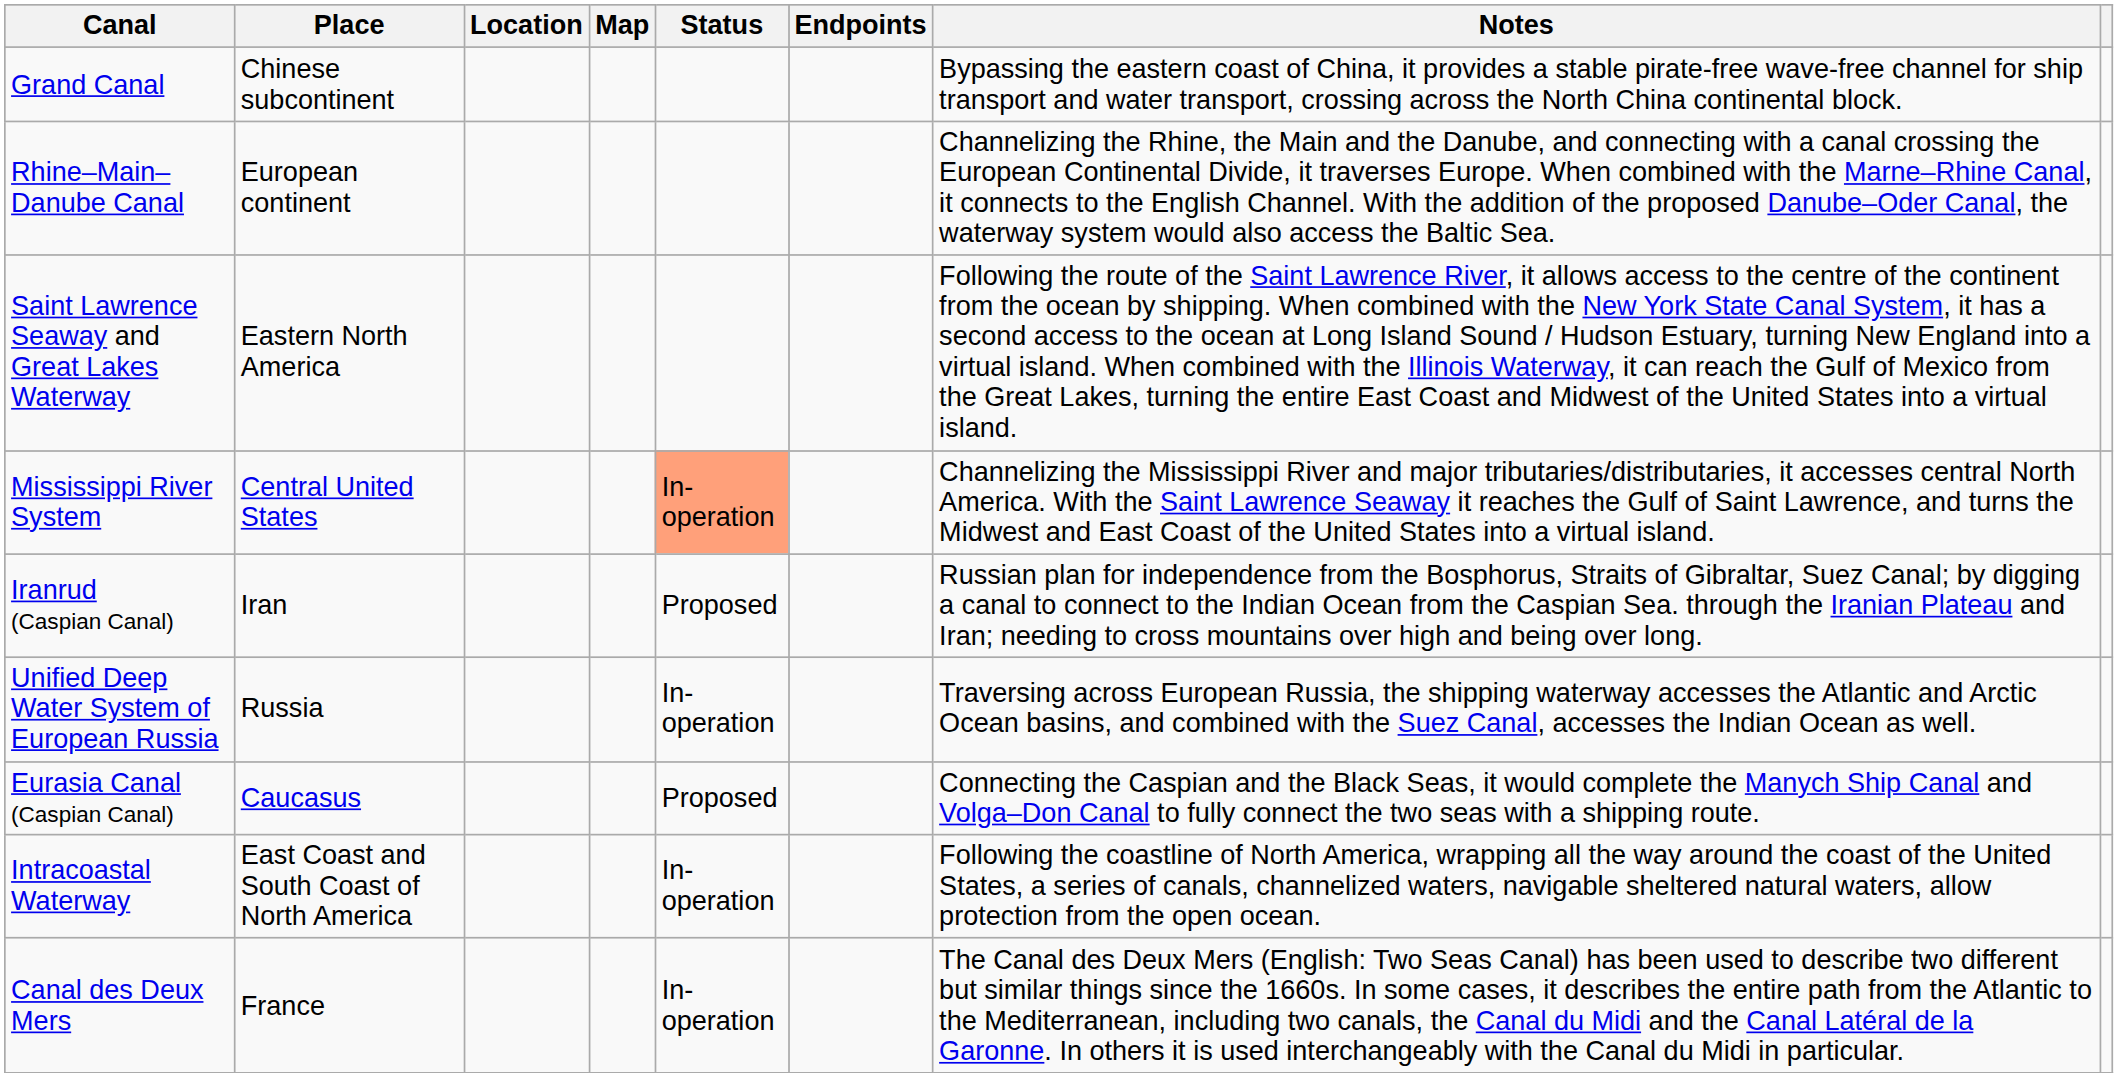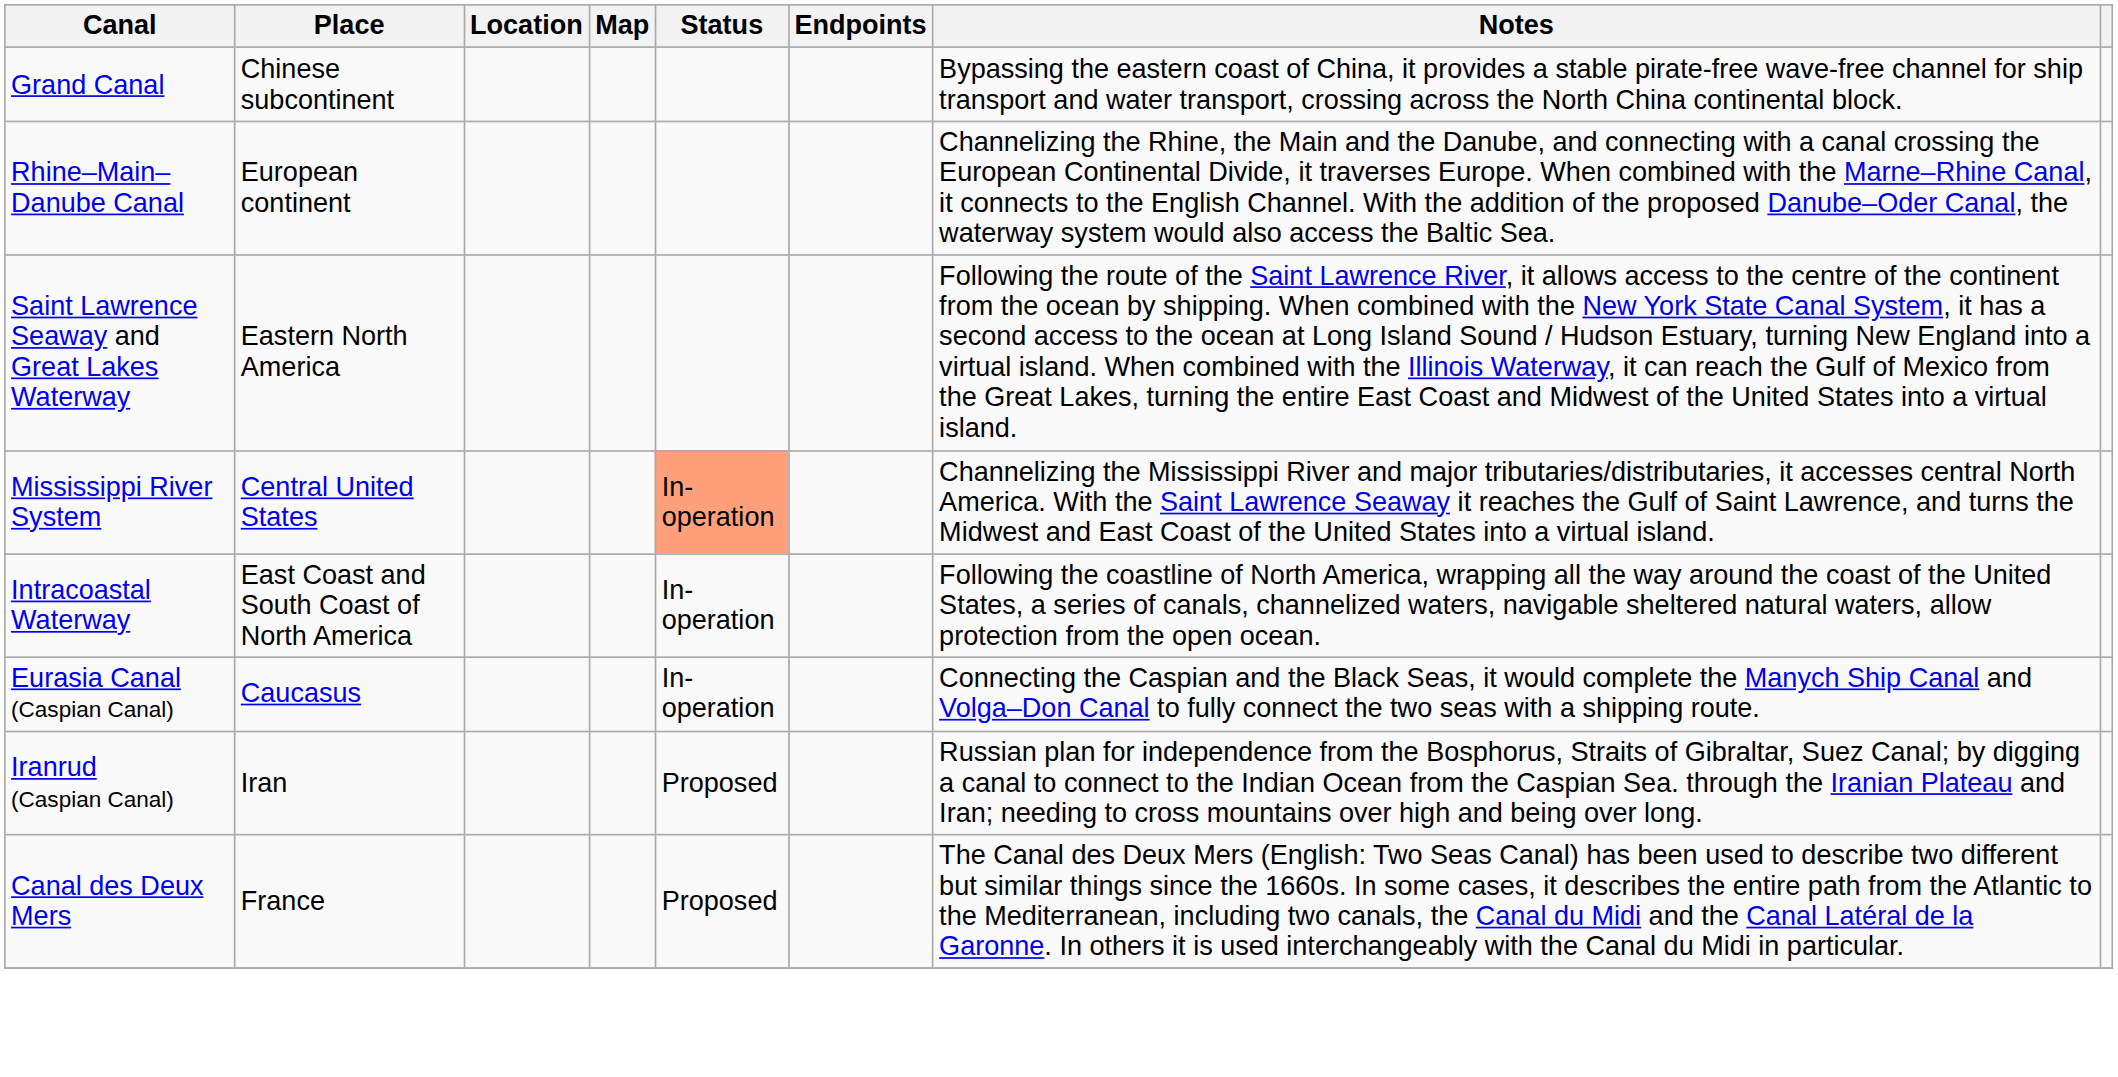rows swapped: (81, 886) <-> (92, 605)
- row: (115, 709)
(720, 797) Proposed -> (718, 693) In-operation
(718, 1005) In-operation -> (720, 901) Proposed
